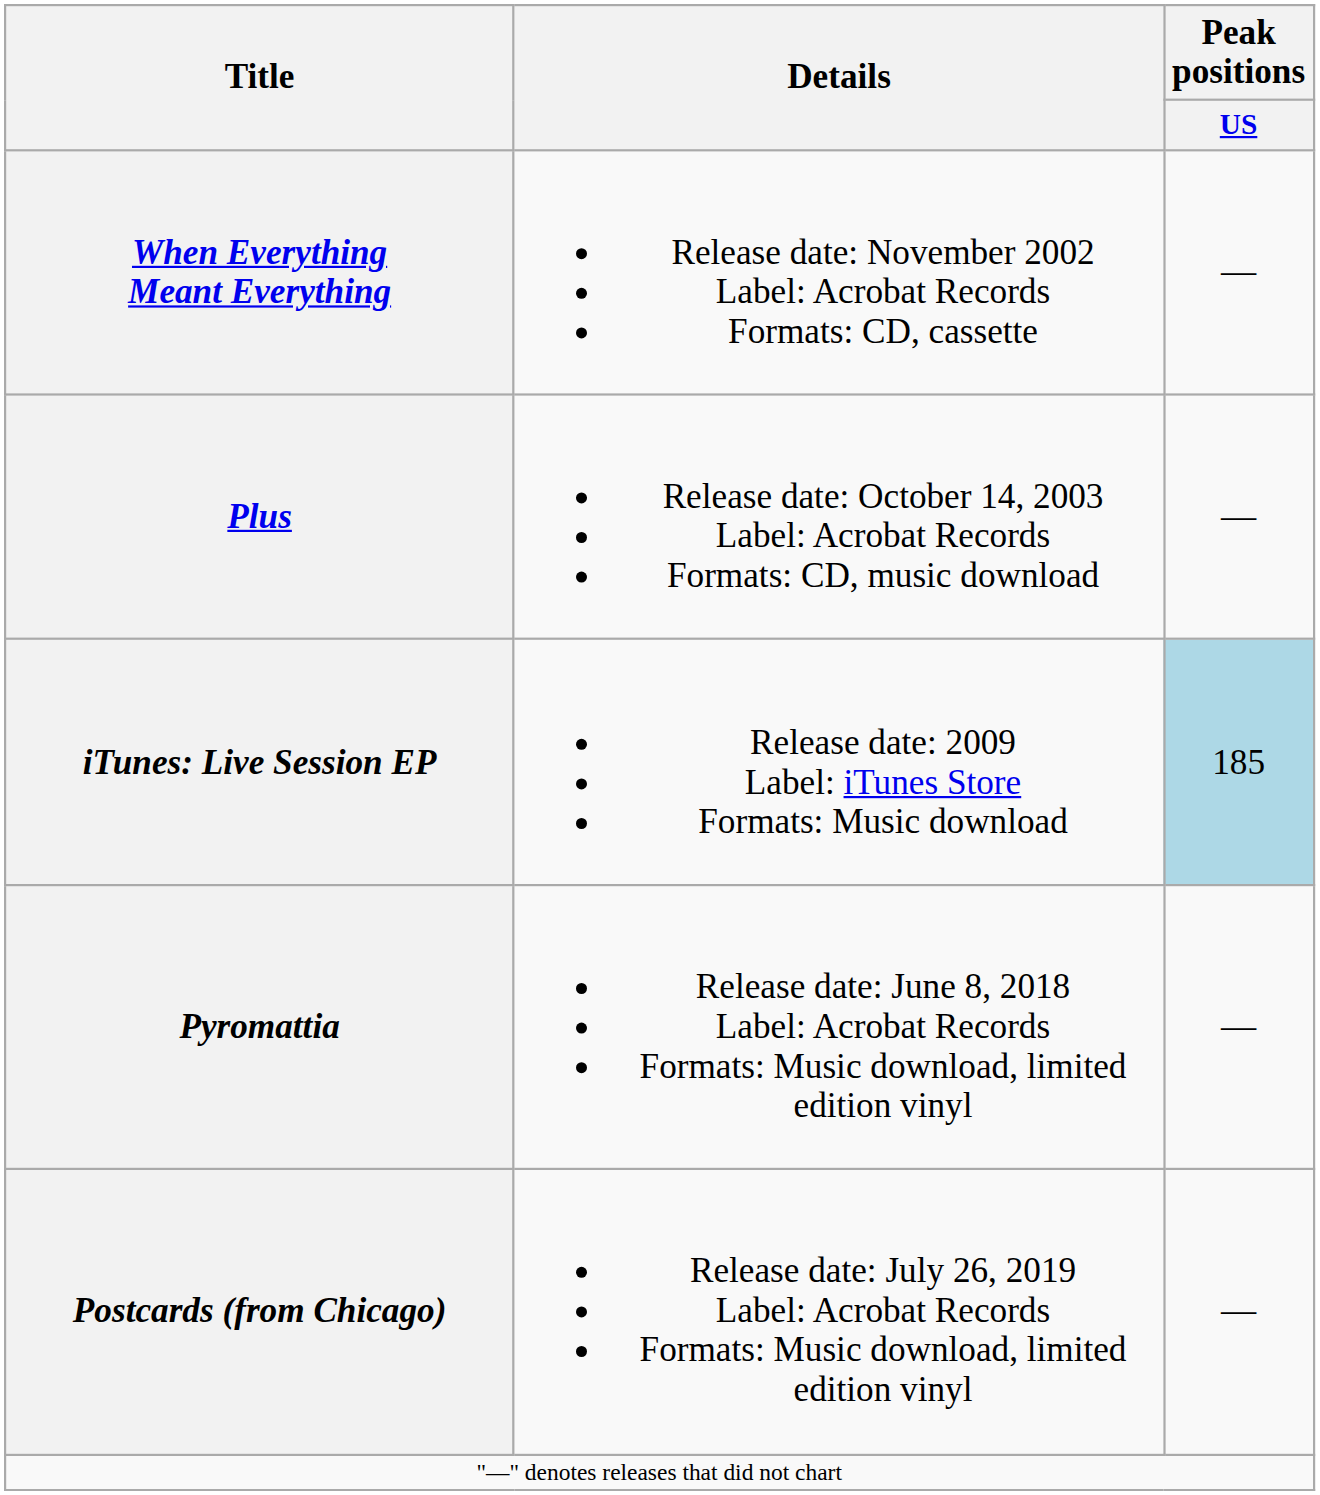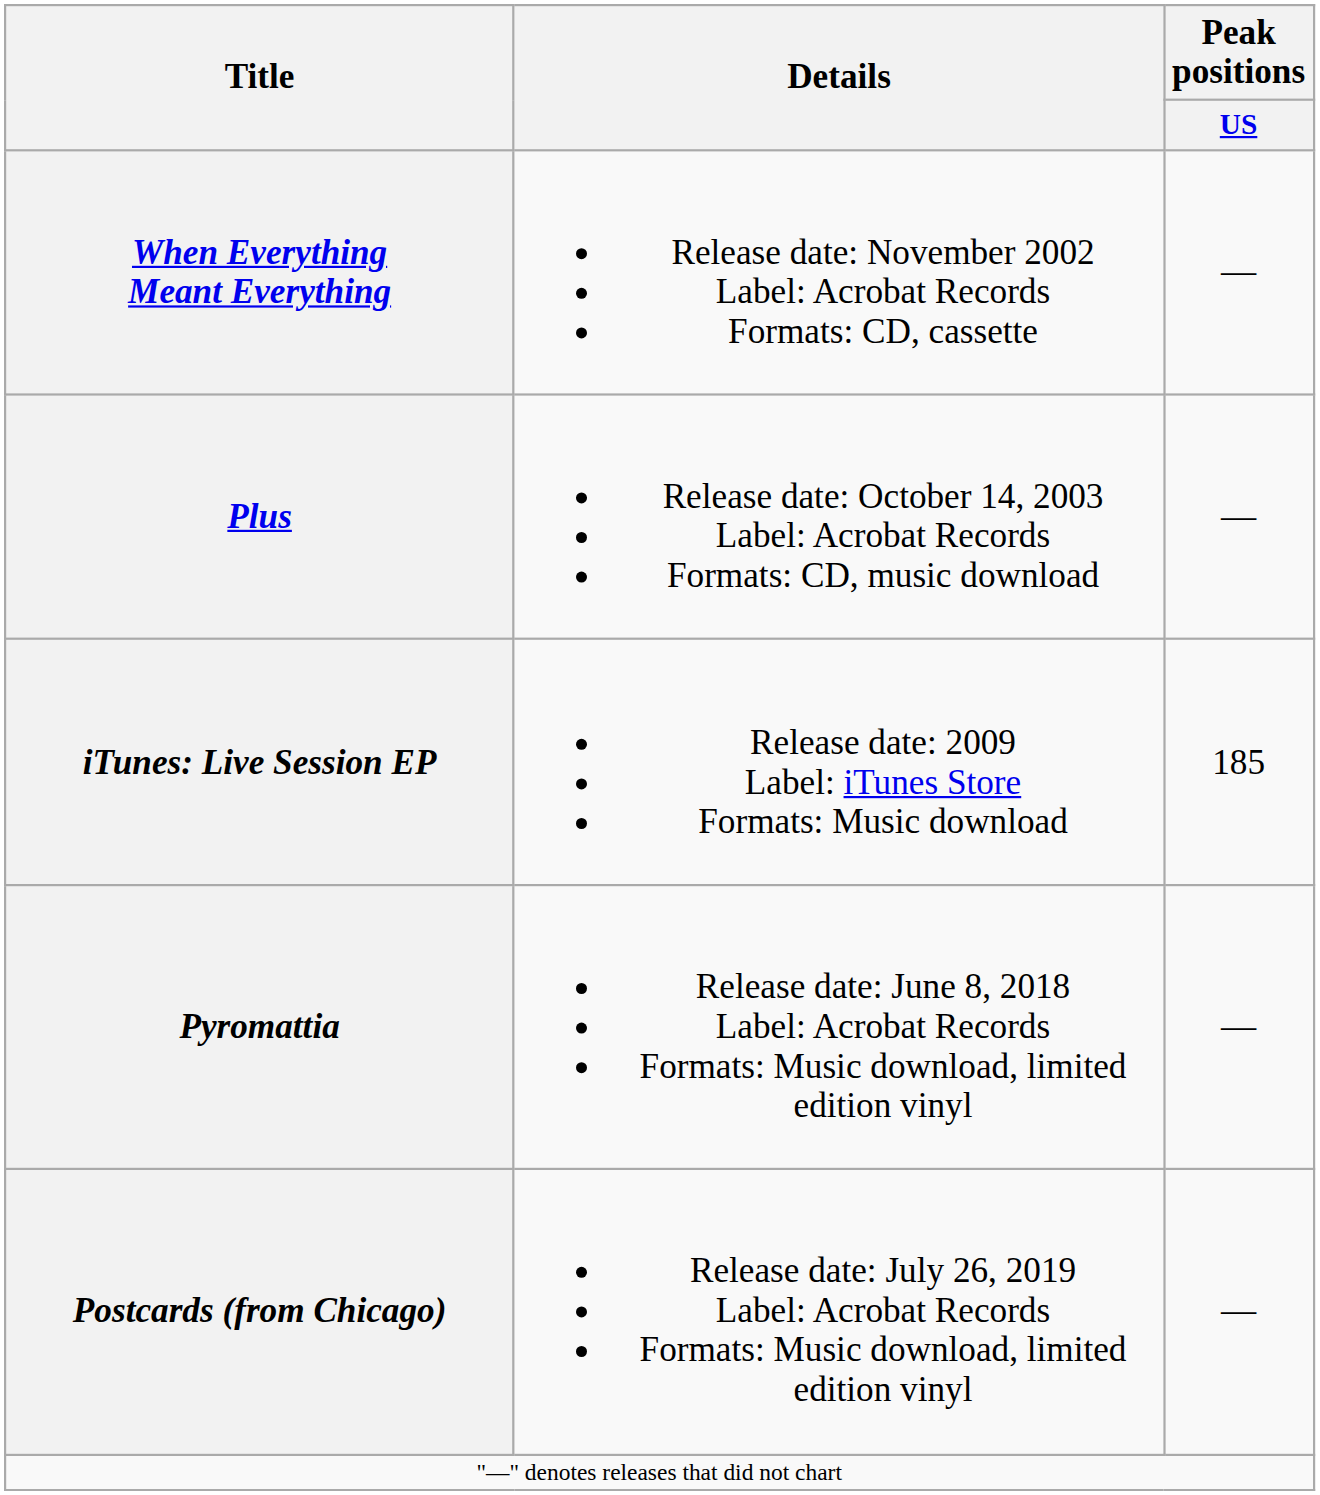(1239, 761) lightblue background -> (1239, 761) no background
